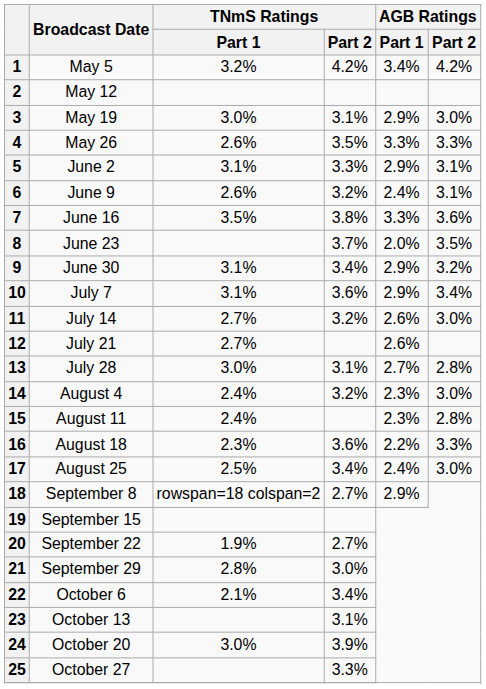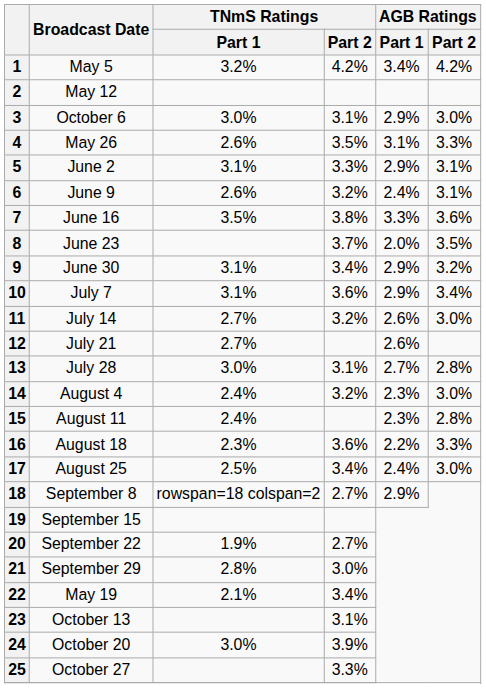(91, 117) May 19 -> (91, 117) October 6
(402, 142) 3.3% -> (402, 142) 3.1%
(91, 594) October 6 -> (91, 594) May 19
